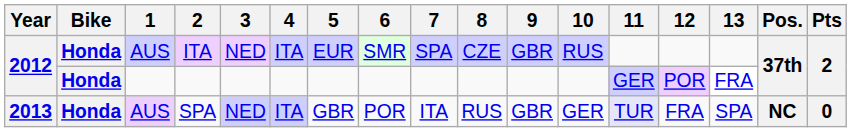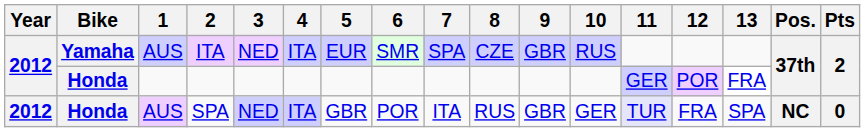(91, 51) Honda -> (98, 51) Yamaha
(31, 112) 2013 -> (31, 112) 2012
